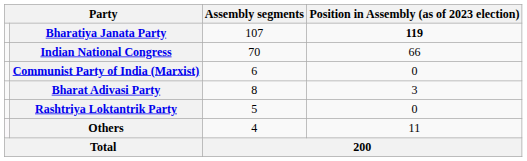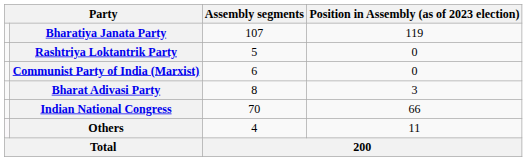(414, 33) bold -> (414, 33) normal
rows swapped: (106, 52) <-> (106, 109)
